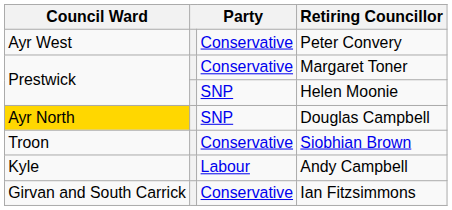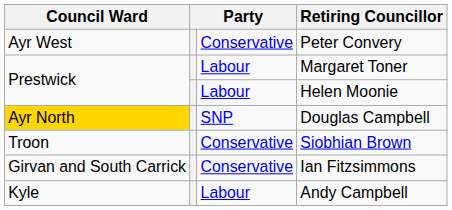(247, 67) Conservative -> (225, 67) Labour
(217, 92) SNP -> (225, 92) Labour
rows swapped: (354, 167) <-> (358, 192)
